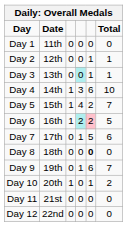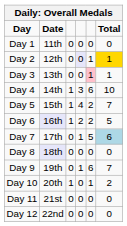(81, 59) no background -> (81, 59) lavender background
(109, 59) no background -> (109, 59) gold background
(81, 74) paleturquoise background -> (81, 74) no background
(91, 74) no background -> (91, 74) pink background
(53, 121) no background -> (53, 121) lavender background
(81, 121) paleturquoise background -> (81, 121) no background
(91, 121) pink background -> (91, 121) no background
(109, 136) no background -> (109, 136) lightblue background
(53, 152) no background -> (53, 152) lavender background
(91, 152) bold -> (91, 152) normal
